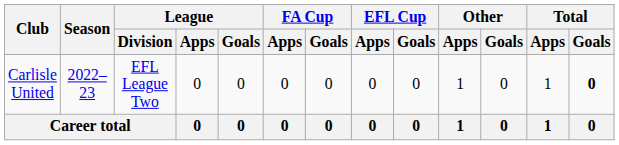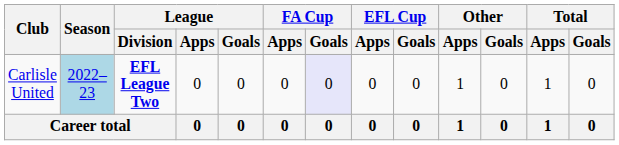(87, 84) no background -> (87, 84) lightblue background
(145, 84) normal -> (145, 84) bold
(329, 84) no background -> (329, 84) lavender background
(592, 84) bold -> (592, 84) normal
